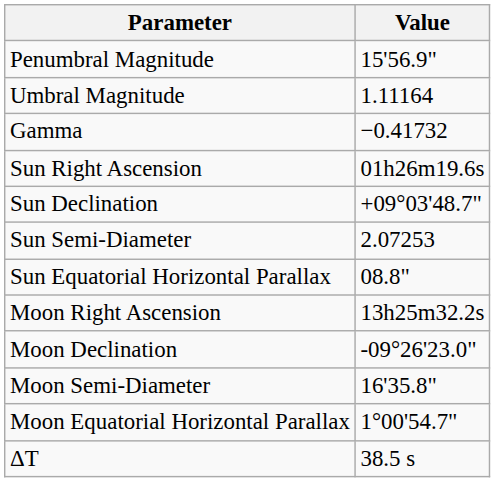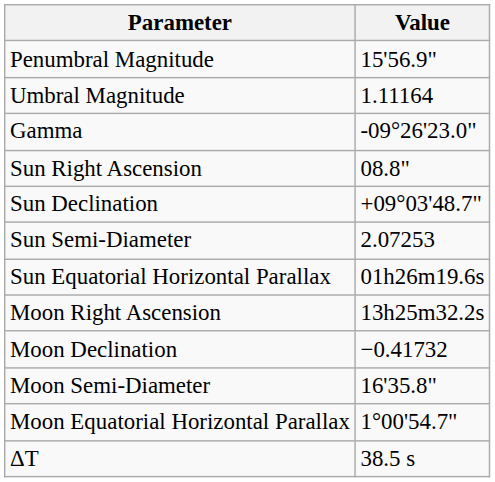(404, 131) −0.41732 -> (418, 131) -09°26'23.0"
(422, 167) 01h26m19.6s -> (385, 167) 08.8"
(385, 276) 08.8" -> (422, 276) 01h26m19.6s
(418, 349) -09°26'23.0" -> (404, 349) −0.41732
